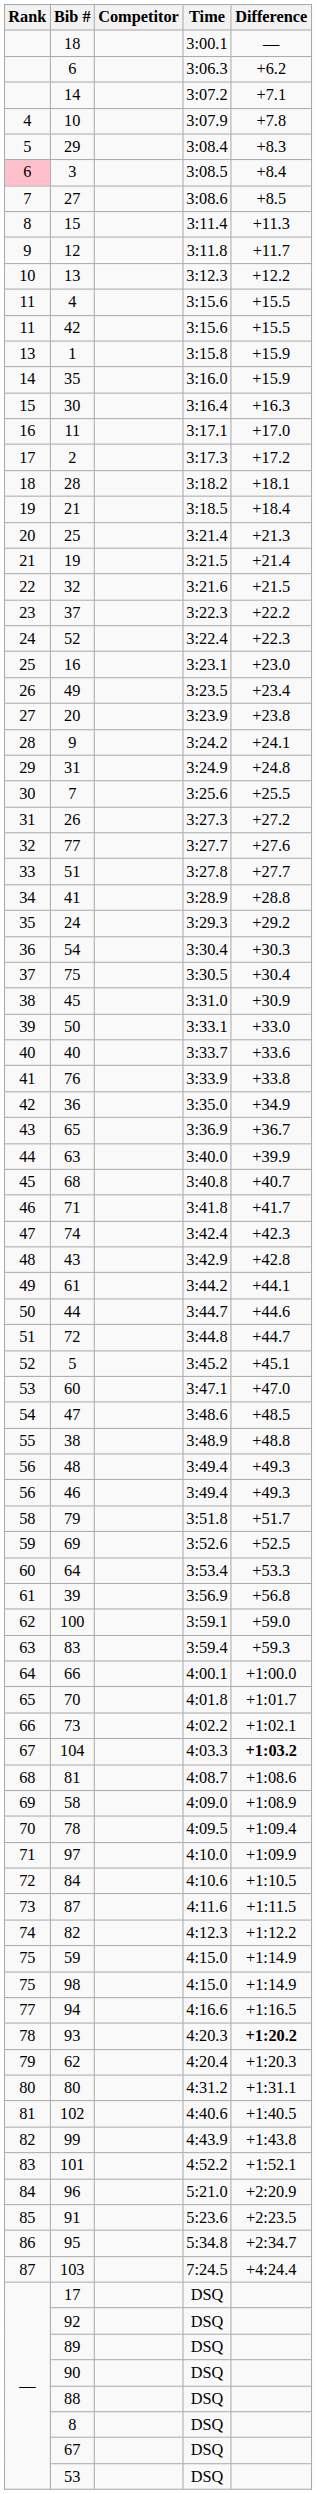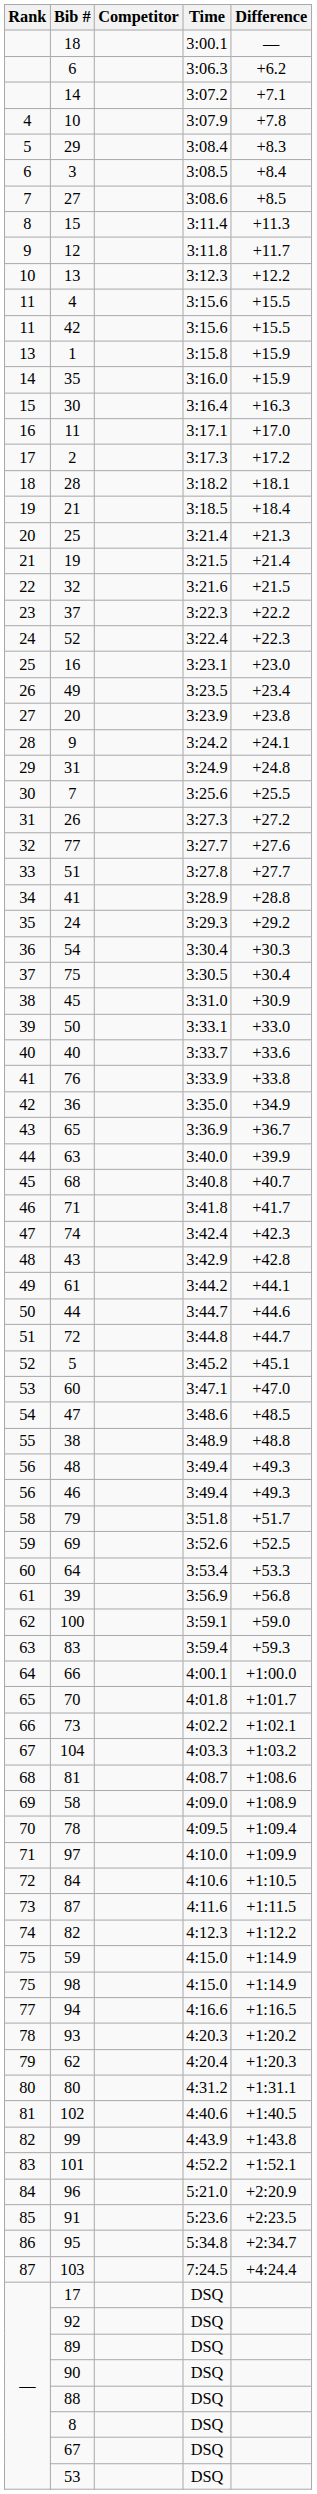(27, 172) pink background -> (27, 172) no background
(271, 1751) bold -> (271, 1751) normal
(271, 2036) bold -> (271, 2036) normal
